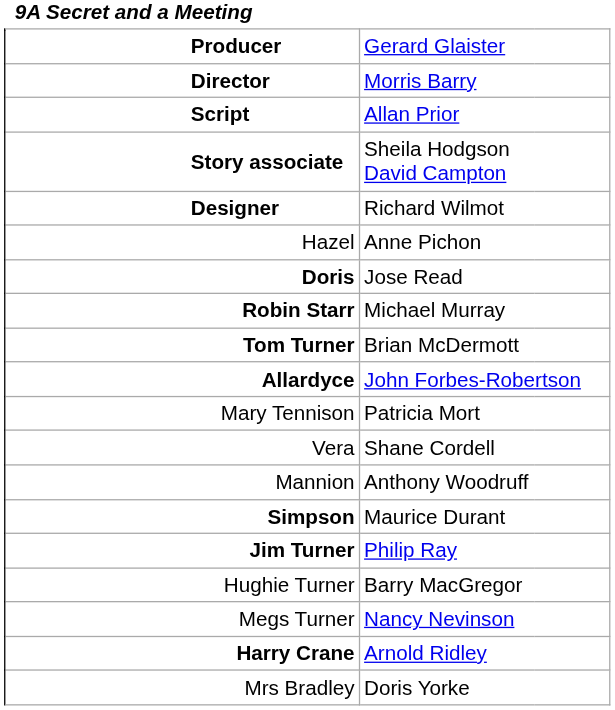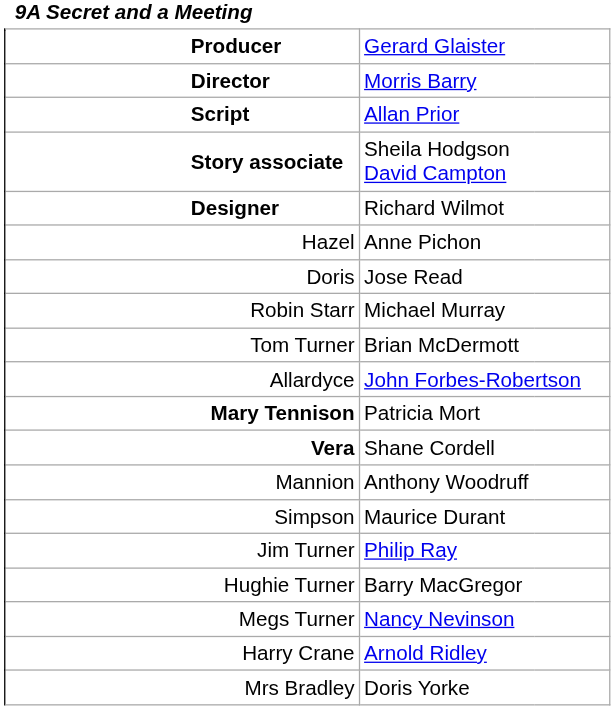(328, 276) bold -> (331, 276) normal
(298, 311) bold -> (302, 311) normal
(299, 345) bold -> (302, 345) normal
(308, 379) bold -> (312, 379) normal
(288, 413) normal -> (283, 413) bold
(333, 448) normal -> (333, 448) bold
(311, 516) bold -> (314, 516) normal
(302, 550) bold -> (306, 550) normal
(295, 653) bold -> (298, 653) normal
